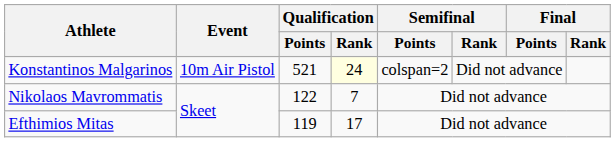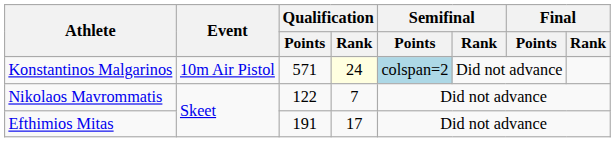(305, 70) 521 -> (305, 70) 571
(415, 70) no background -> (415, 70) lightblue background
(305, 124) 119 -> (305, 124) 191
